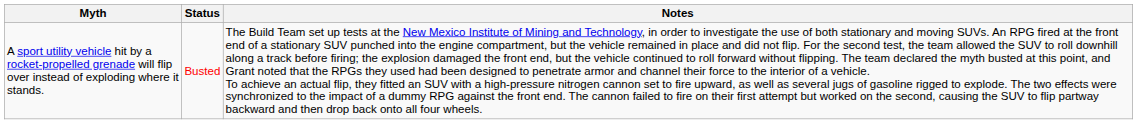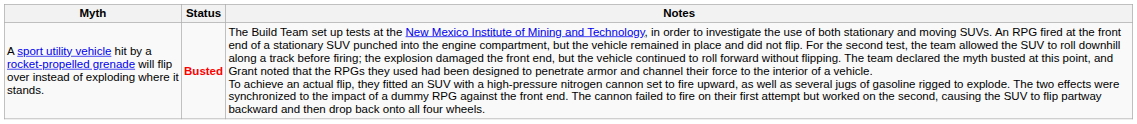(202, 70) normal -> (204, 70) bold
